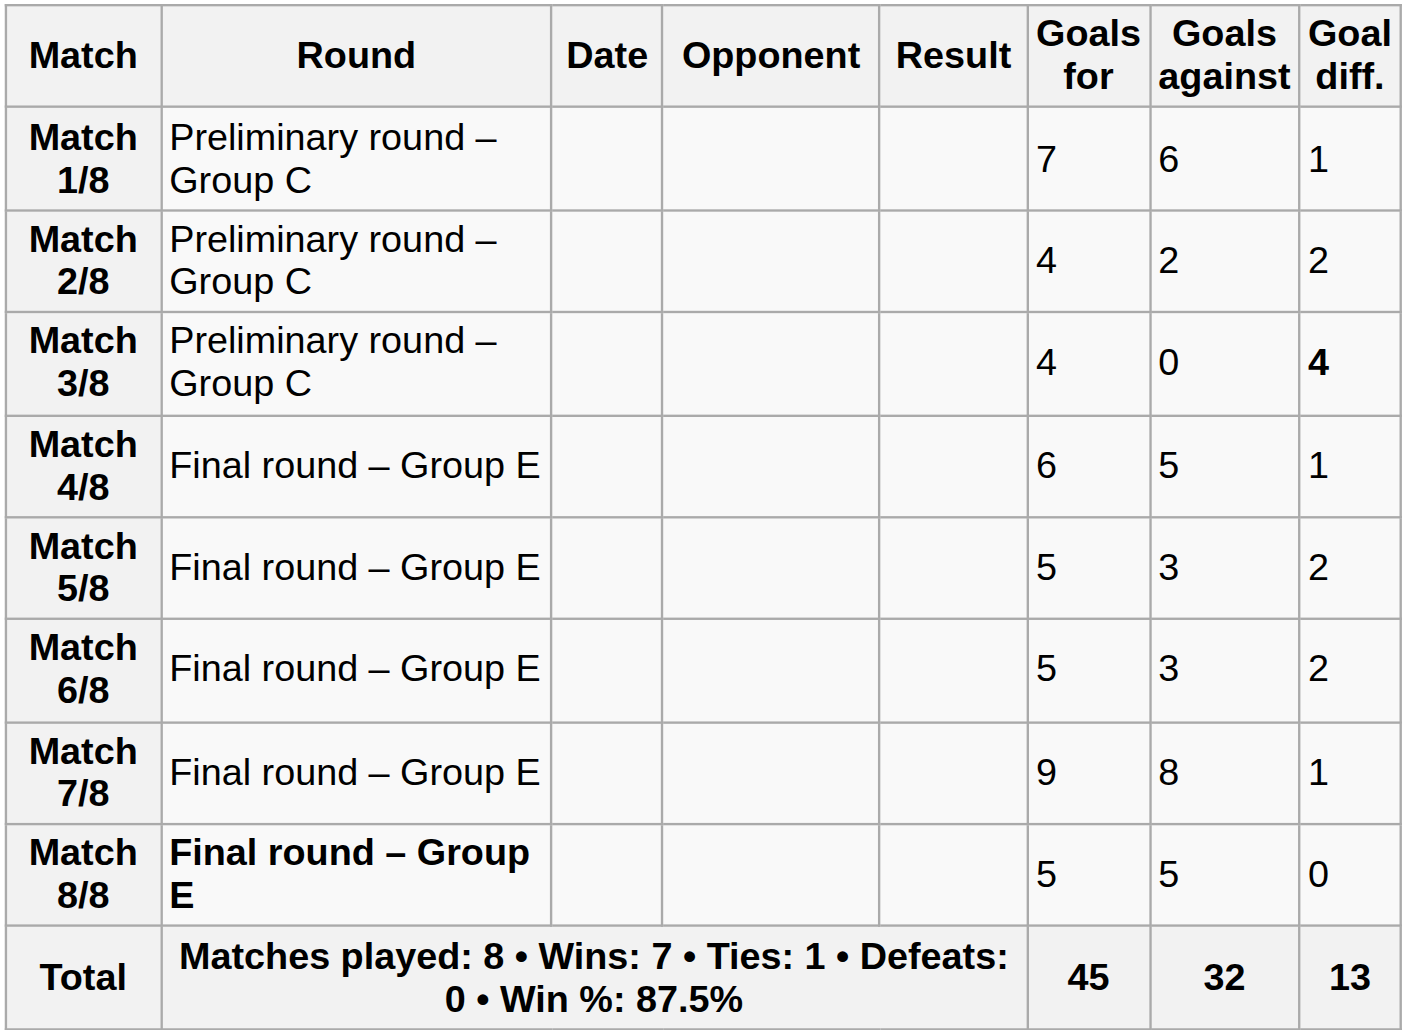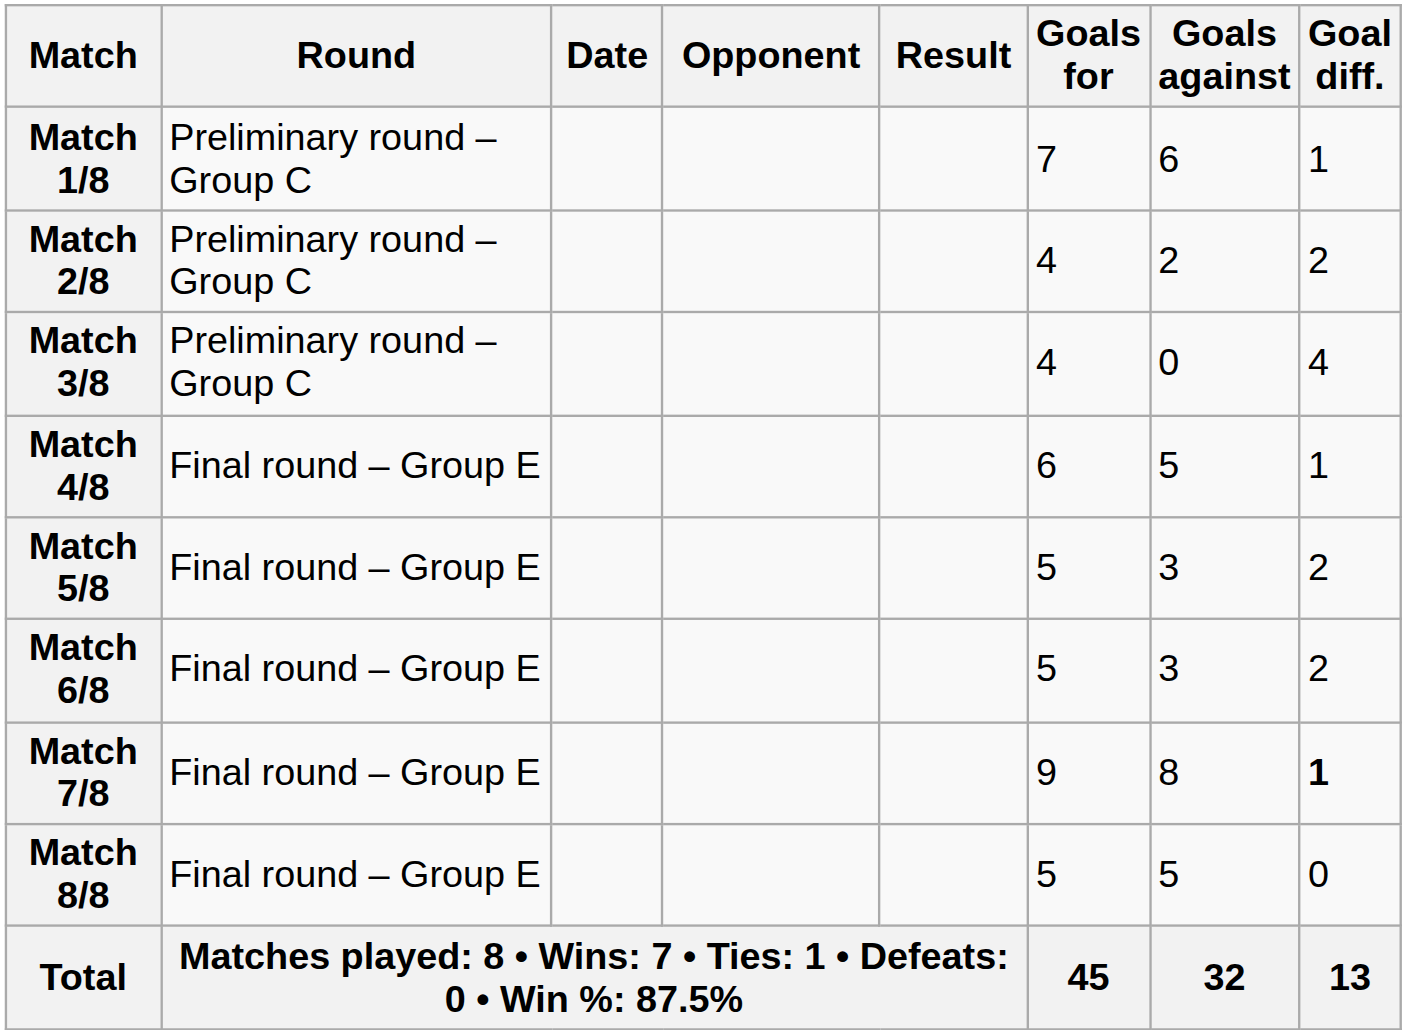(1318, 362) bold -> (1318, 362) normal
(1318, 772) normal -> (1318, 772) bold
(350, 874) bold -> (355, 874) normal
